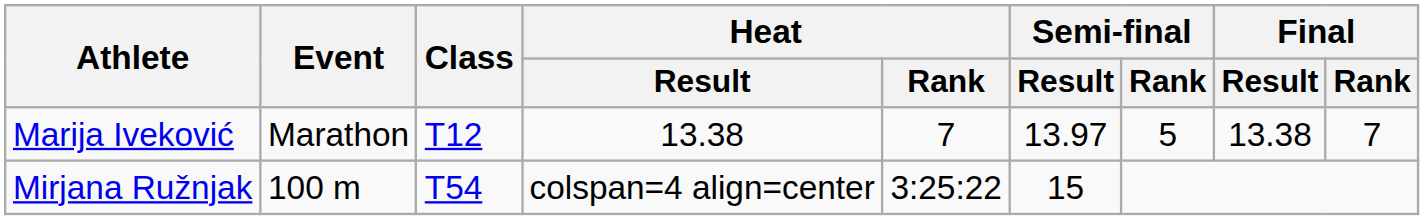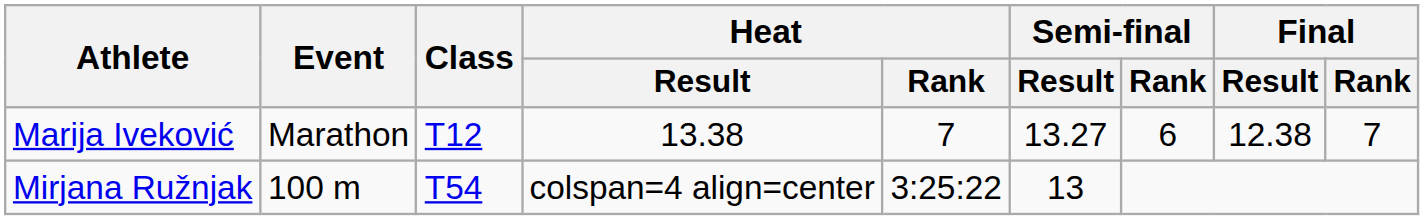(1066, 135) 13.97 -> (1066, 135) 13.27
(1168, 135) 5 -> (1168, 135) 6
(1270, 135) 13.38 -> (1270, 135) 12.38
(1066, 187) 15 -> (1066, 187) 13
